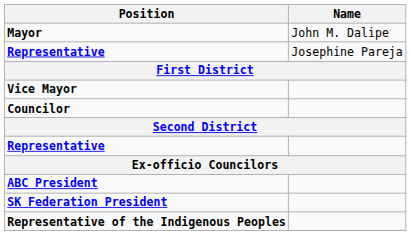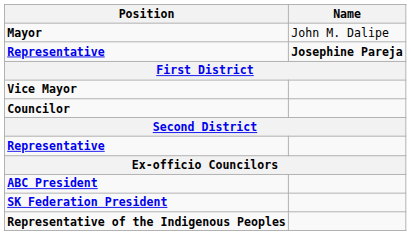(347, 52) normal -> (347, 52) bold
